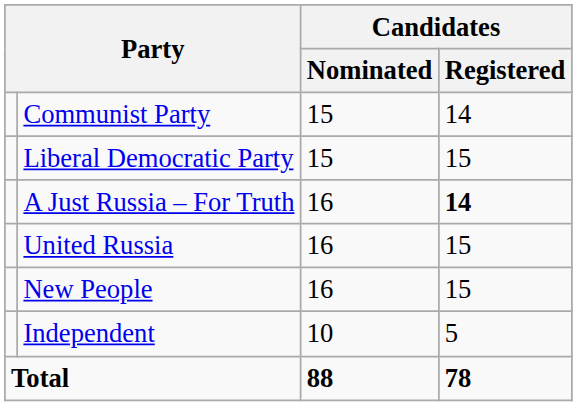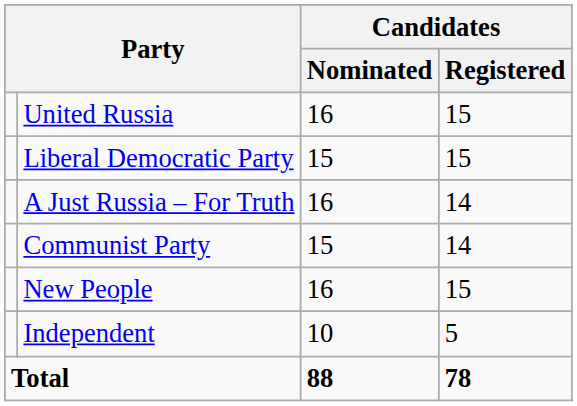rows swapped: (98, 245) <-> (117, 114)
(458, 202) bold -> (458, 202) normal
